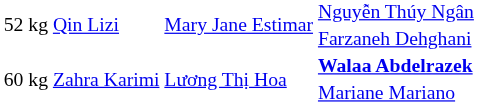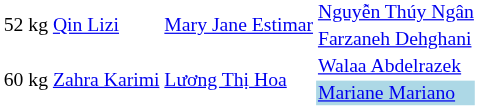(395, 65) bold -> (390, 65) normal
(387, 92) no background -> (387, 92) lightblue background
